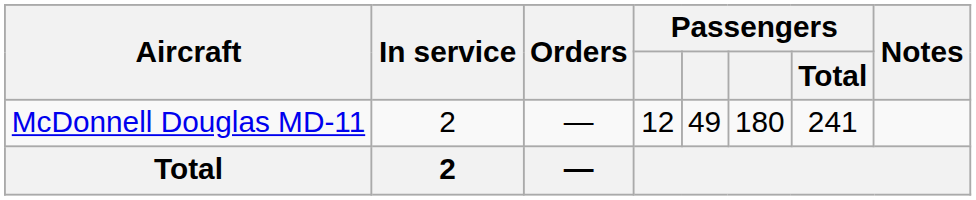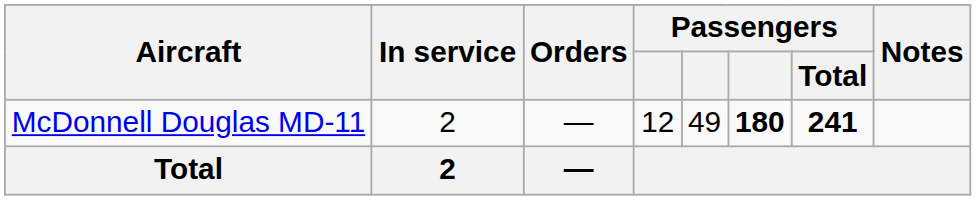(760, 122) normal -> (760, 122) bold
(833, 122) normal -> (833, 122) bold
